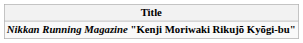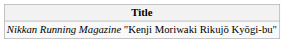(151, 30) bold -> (142, 30) normal
